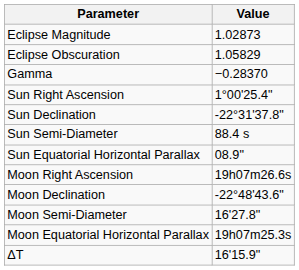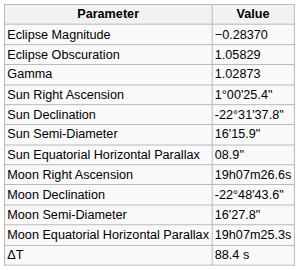(238, 34) 1.02873 -> (241, 34) −0.28370
(241, 74) −0.28370 -> (238, 74) 1.02873
(232, 134) 88.4 s -> (238, 134) 16'15.9"
(238, 255) 16'15.9" -> (232, 255) 88.4 s
